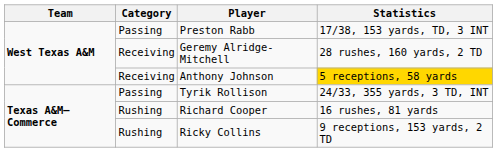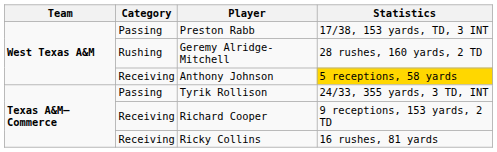(147, 53) Receiving -> (140, 53) Rushing
(140, 110) Rushing -> (147, 116) Receiving
(379, 110) 16 rushes, 81 yards -> (401, 116) 9 receptions, 153 yards, 2 TD
(140, 133) Rushing -> (147, 139) Receiving
(401, 133) 9 receptions, 153 yards, 2 TD -> (379, 139) 16 rushes, 81 yards
